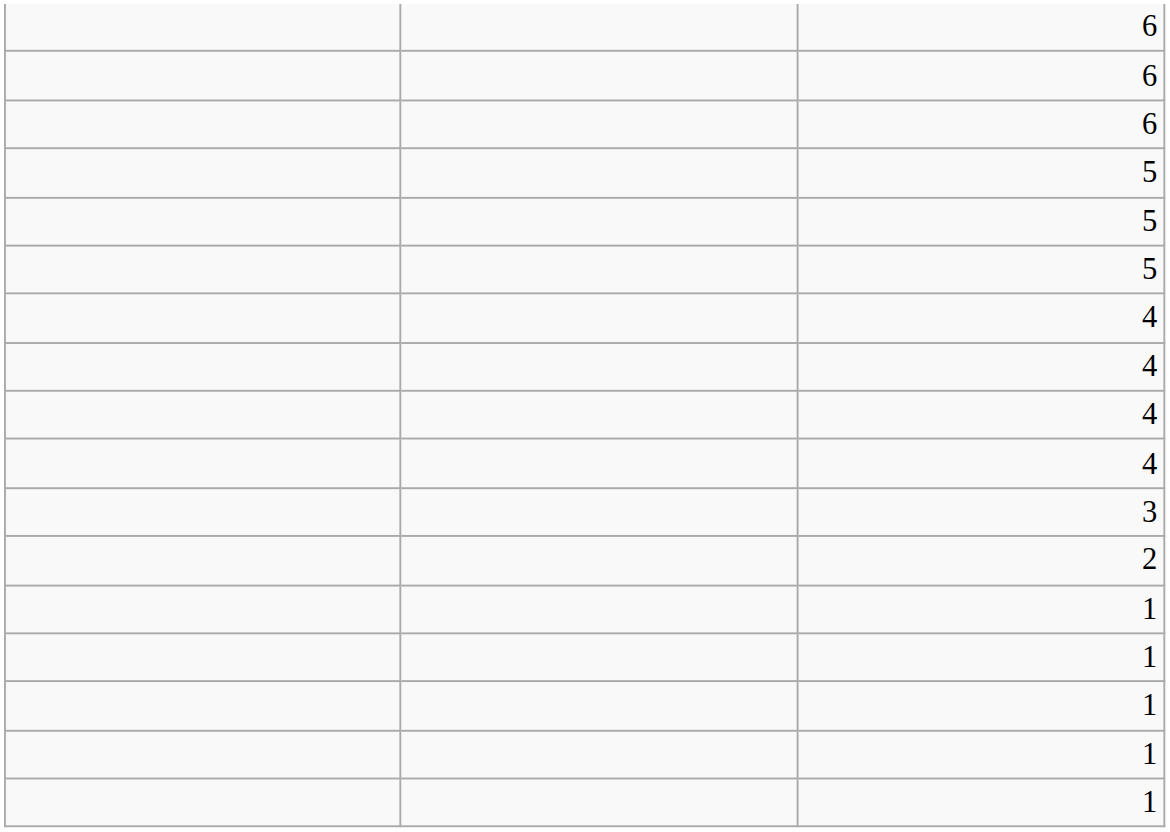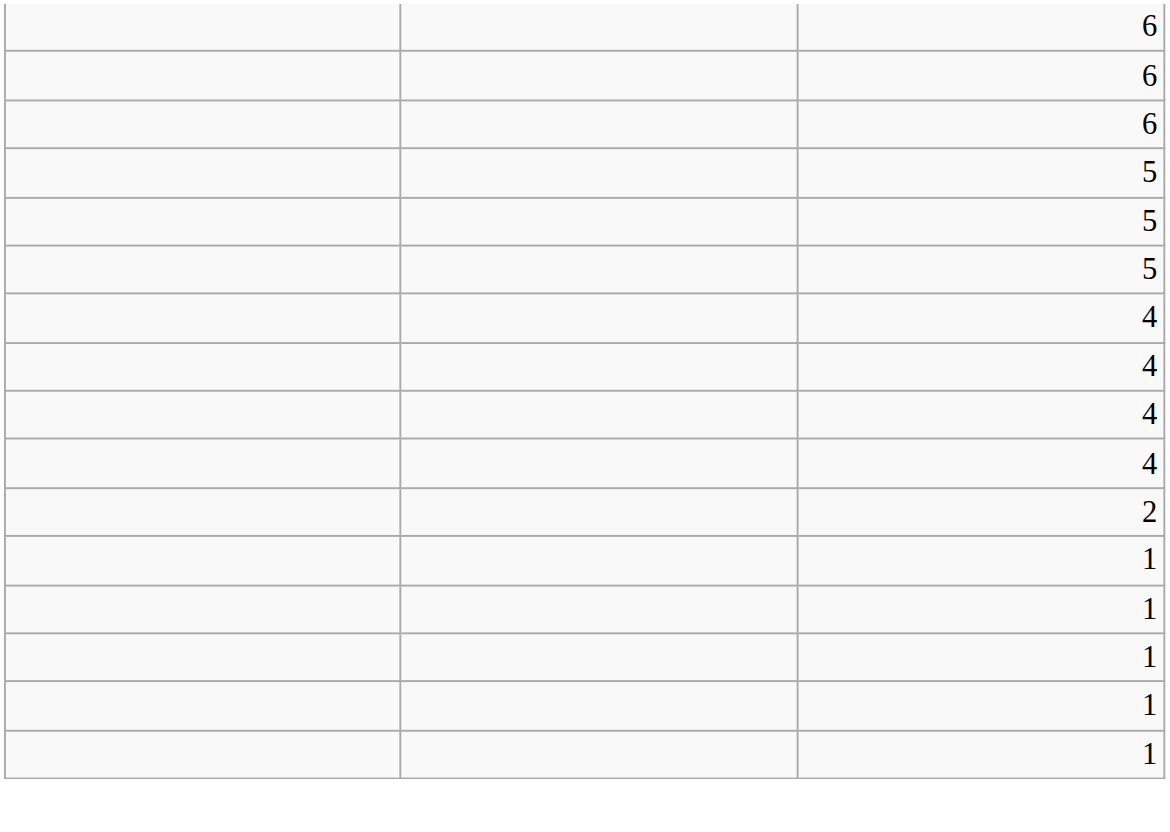- row: (203, 512)
